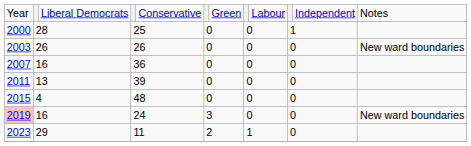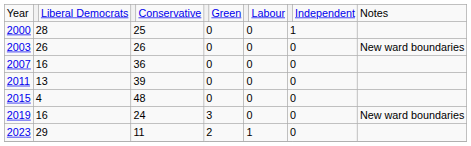(19, 47) lightyellow background -> (19, 47) no background
(19, 116) pink background -> (19, 116) no background
